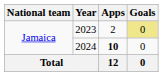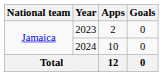(143, 29) khaki background -> (143, 29) no background
(113, 46) bold -> (113, 46) normal
